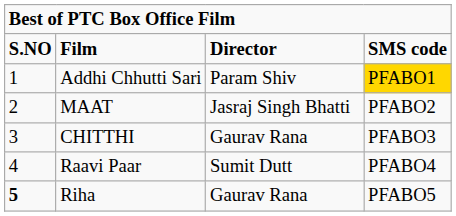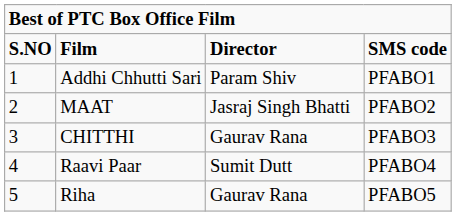(402, 78) gold background -> (402, 78) no background
(13, 195) bold -> (13, 195) normal
